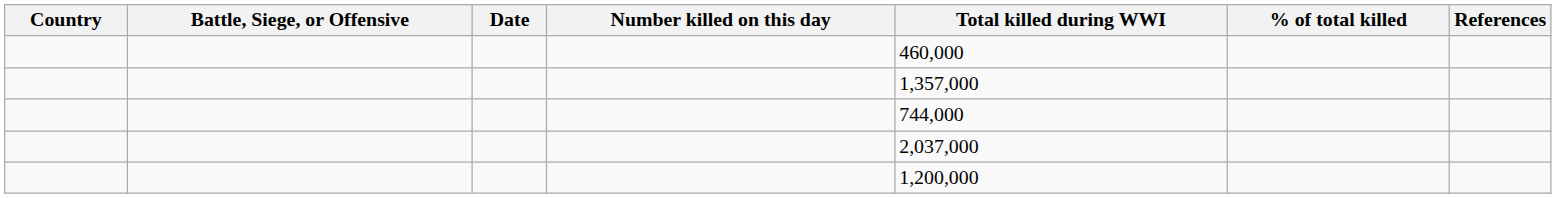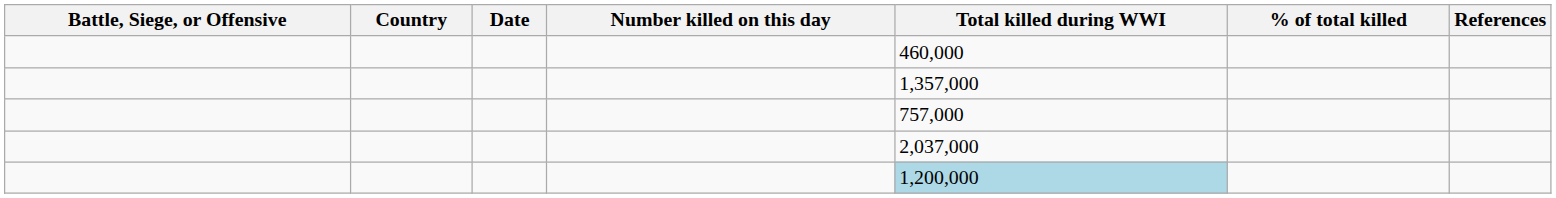columns swapped: (66, 20) <-> (300, 20)
(931, 114) 744,000 -> (931, 114) 757,000
(939, 177) no background -> (939, 177) lightblue background
